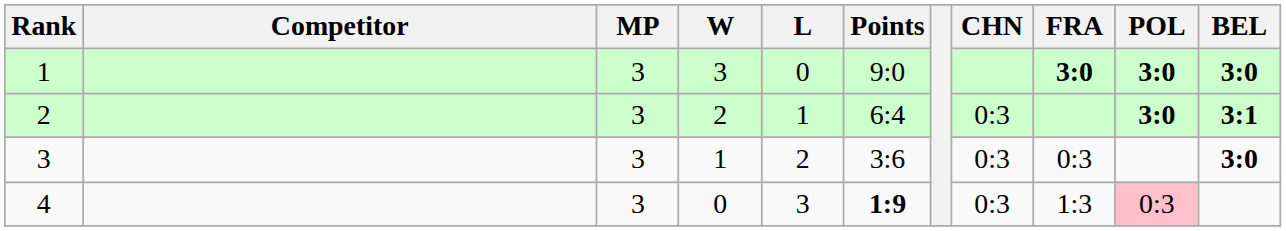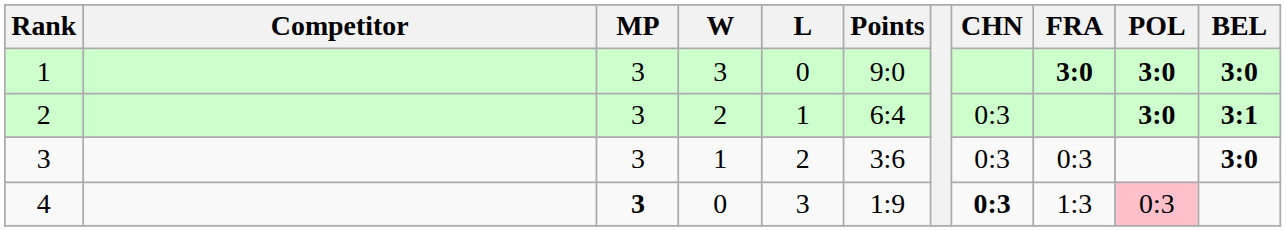(638, 203) normal -> (638, 203) bold
(887, 203) bold -> (887, 203) normal
(992, 203) normal -> (992, 203) bold
